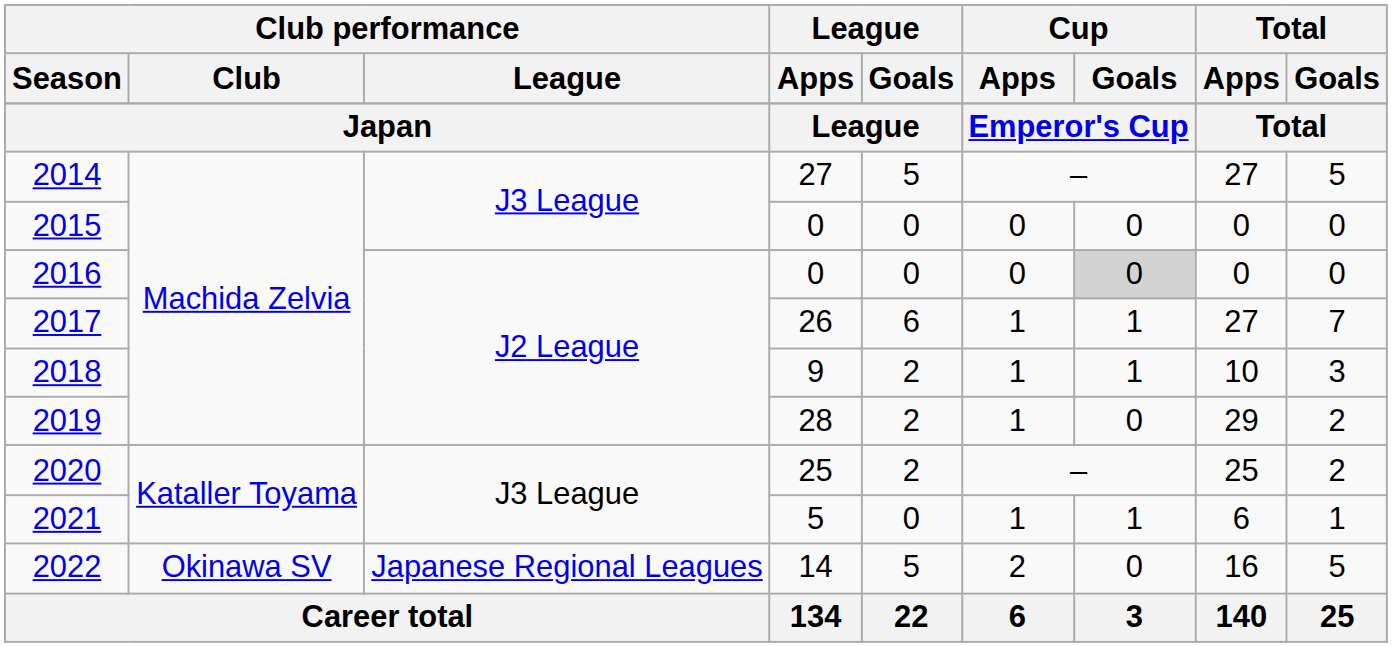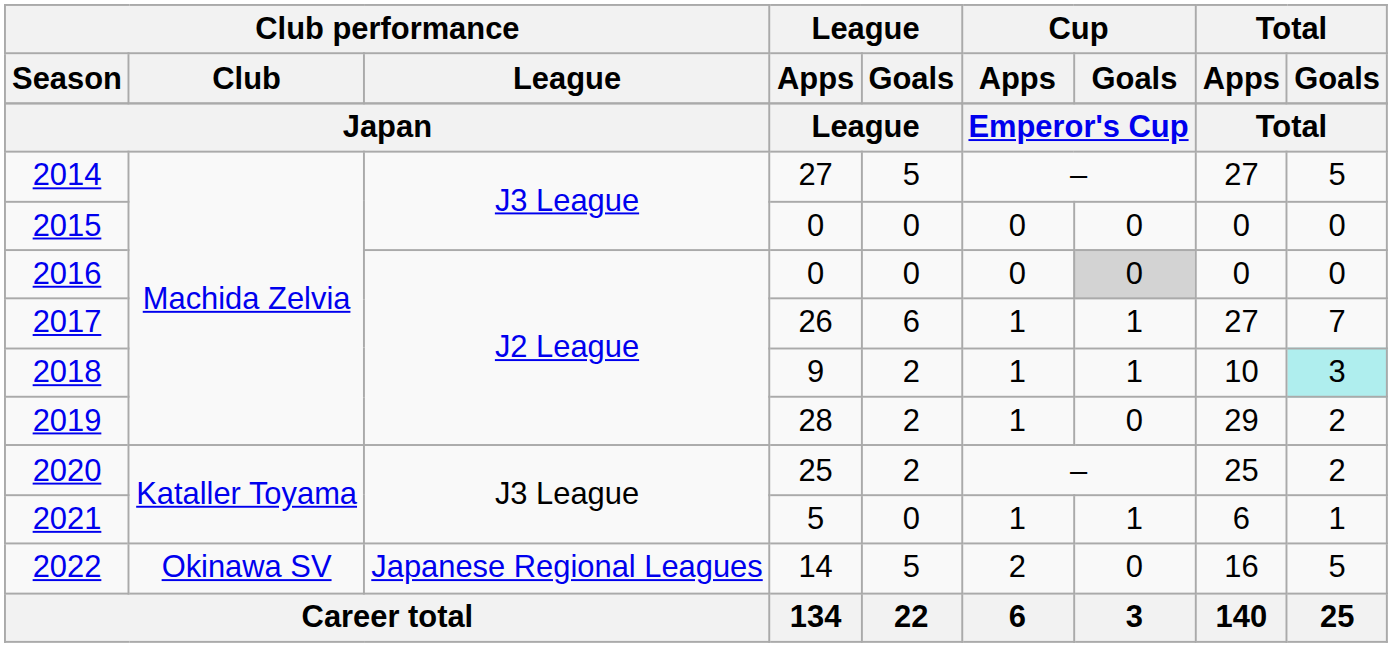(1337, 371) no background -> (1337, 371) paleturquoise background
